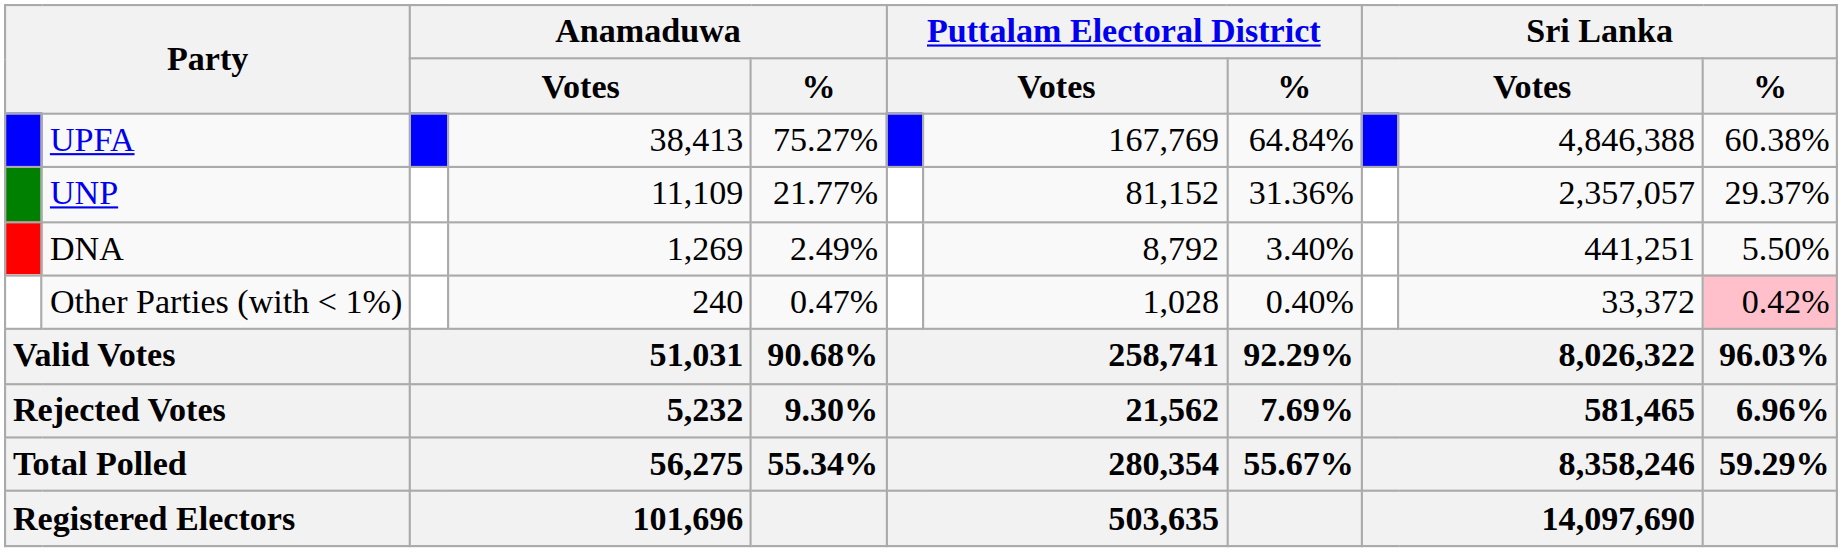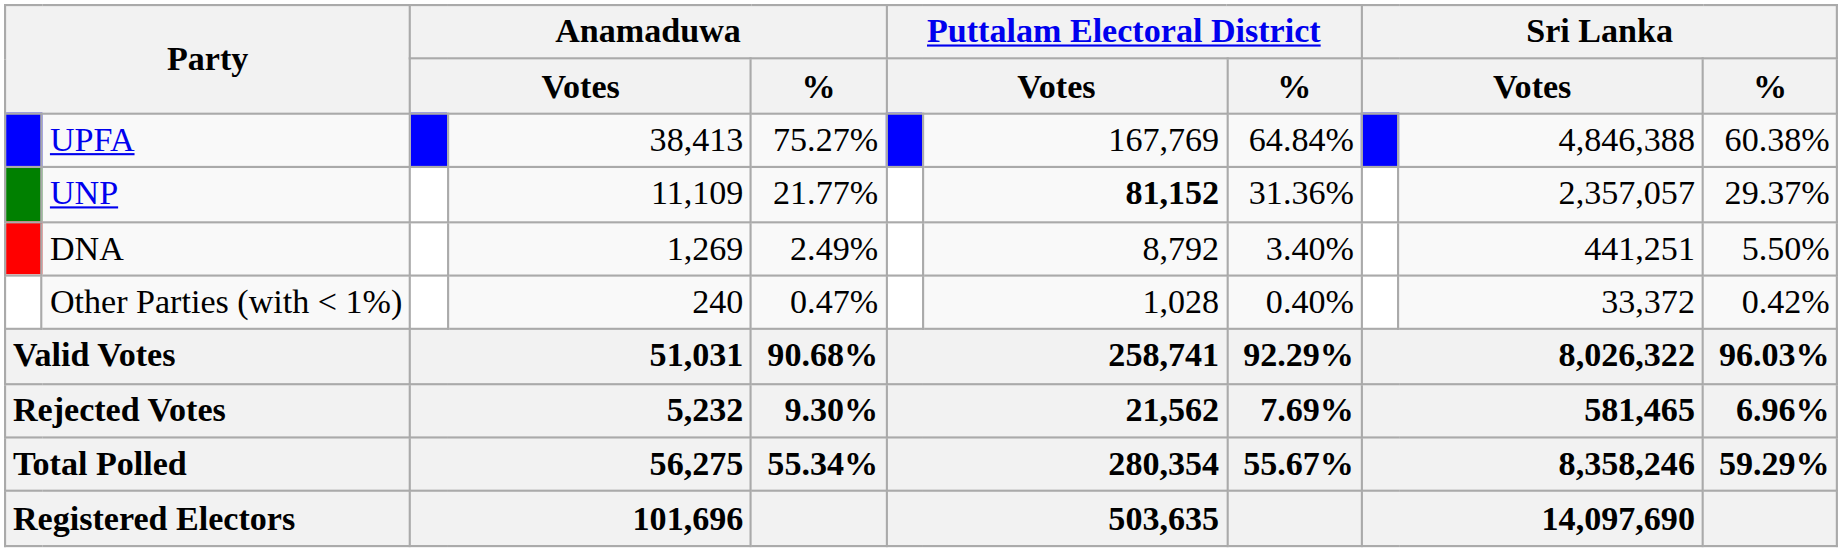(1172, 193) normal -> (1172, 193) bold
(1786, 301) pink background -> (1786, 301) no background
